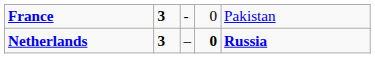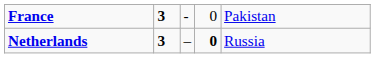(246, 40) bold -> (244, 40) normal
